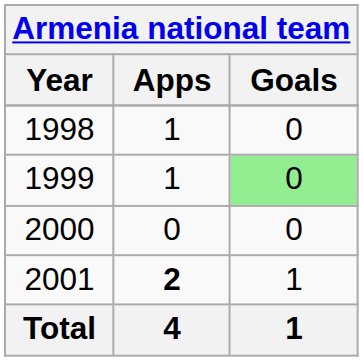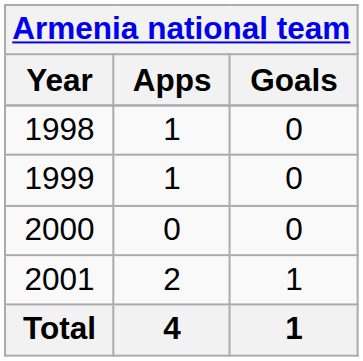(294, 179) lightgreen background -> (294, 179) no background
(172, 279) bold -> (172, 279) normal
